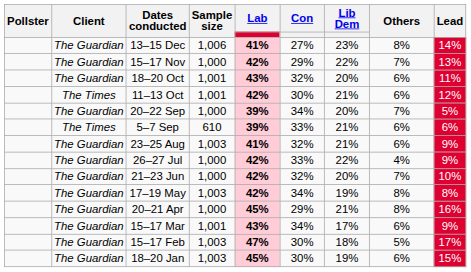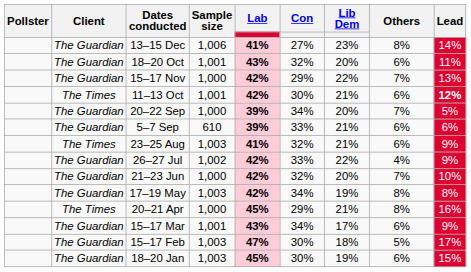rows swapped: (158, 62) <-> (158, 79)
(450, 95) normal -> (450, 95) bold
(89, 128) The Times -> (89, 128) The Guardian
(89, 144) The Guardian -> (89, 144) The Times
(212, 161) 1,000 -> (212, 161) 1,002
(89, 210) The Guardian -> (89, 210) The Times
